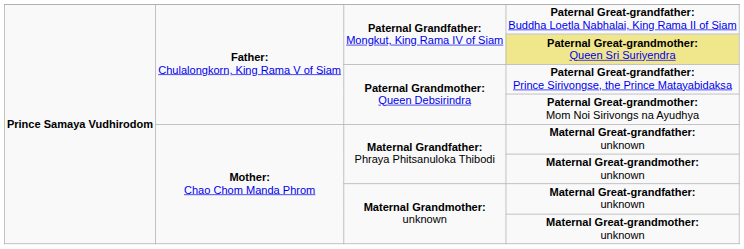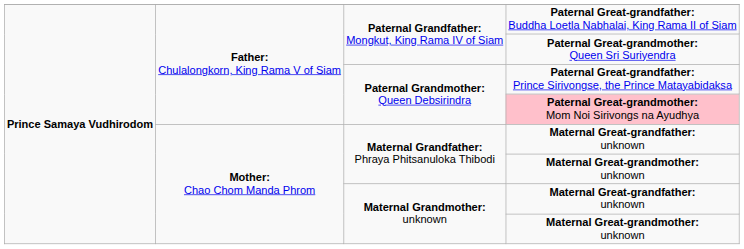(622, 49) khaki background -> (622, 49) no background
(622, 109) no background -> (622, 109) pink background
